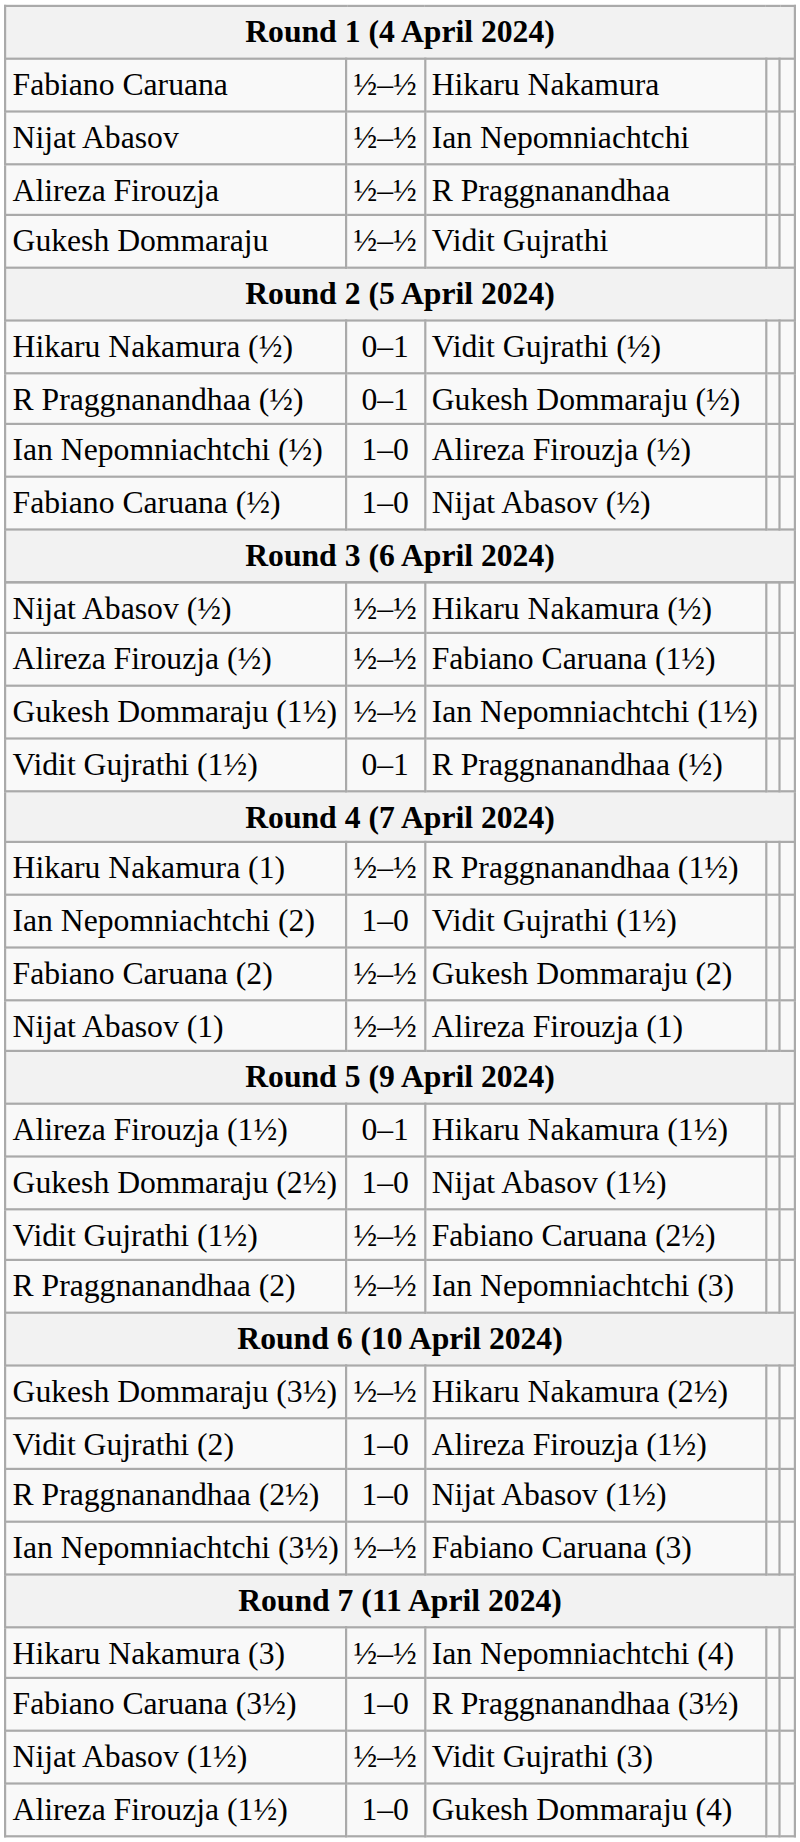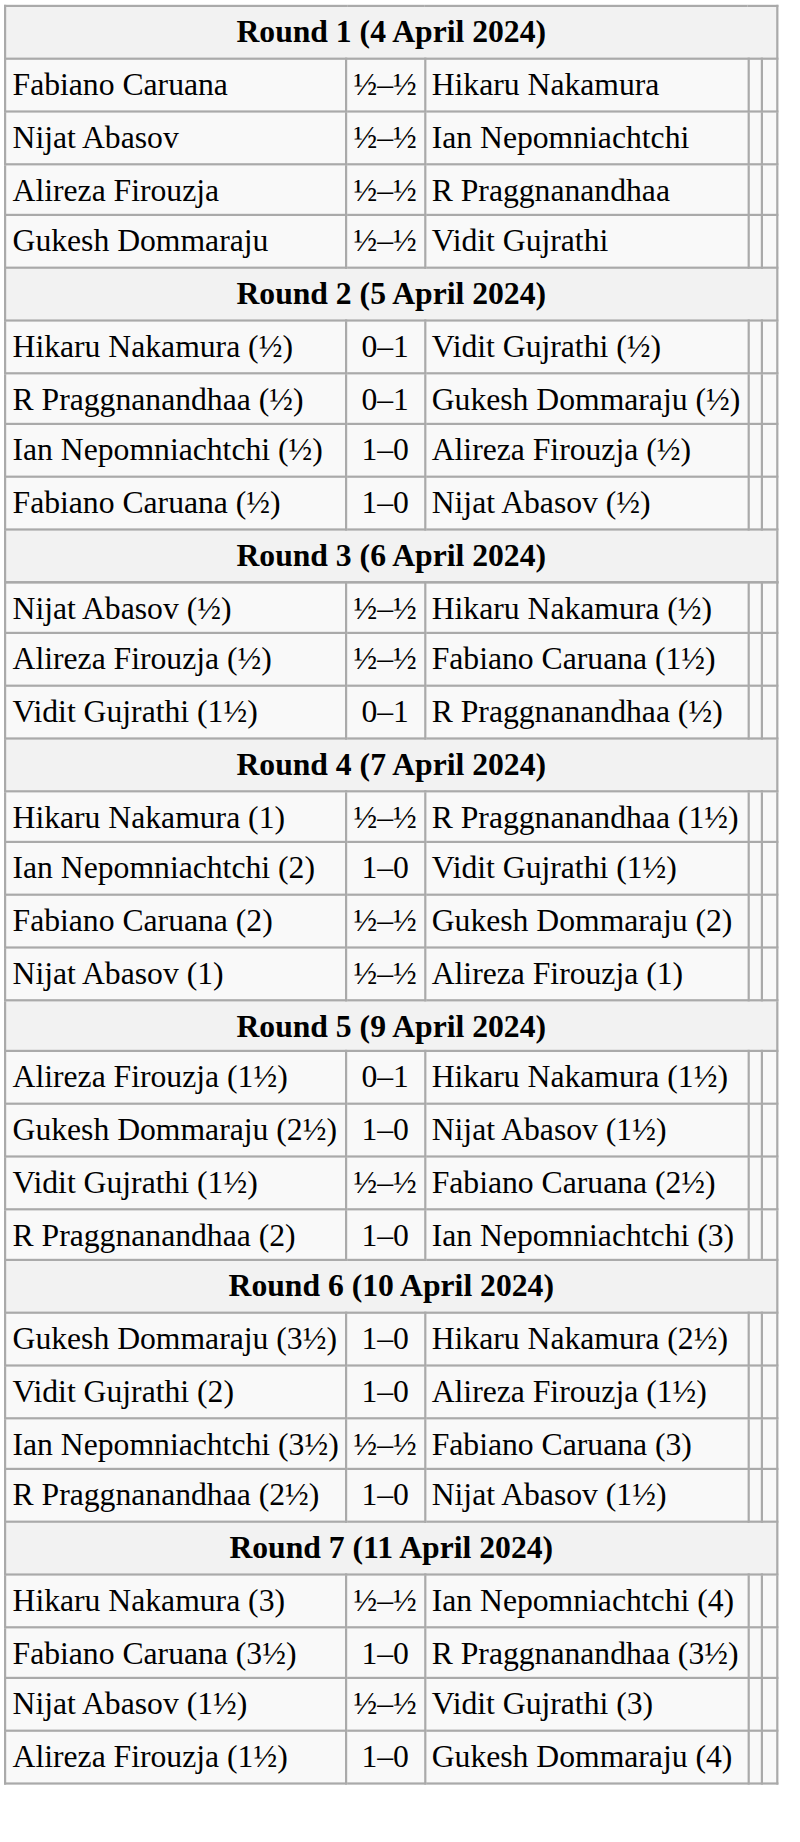- row: (175, 711)
(385, 1286) ½–½ -> (385, 1234) 1–0
(385, 1390) ½–½ -> (385, 1338) 1–0
rows swapped: (166, 1495) <-> (176, 1547)
